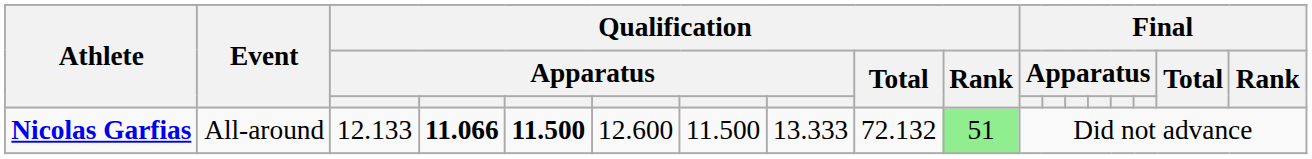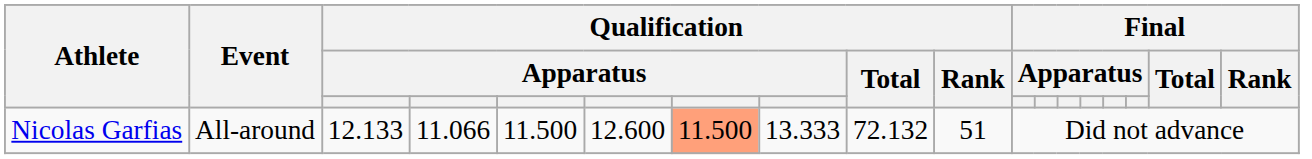(101, 130) bold -> (97, 130) normal
(462, 130) bold -> (453, 130) normal
(548, 130) bold -> (540, 130) normal
(723, 130) no background -> (715, 130) lightsalmon background
(981, 130) lightgreen background -> (973, 130) no background
